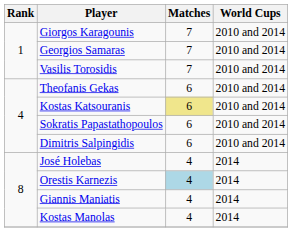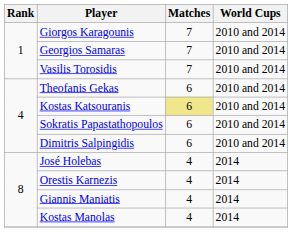(189, 180) lightblue background -> (189, 180) no background
